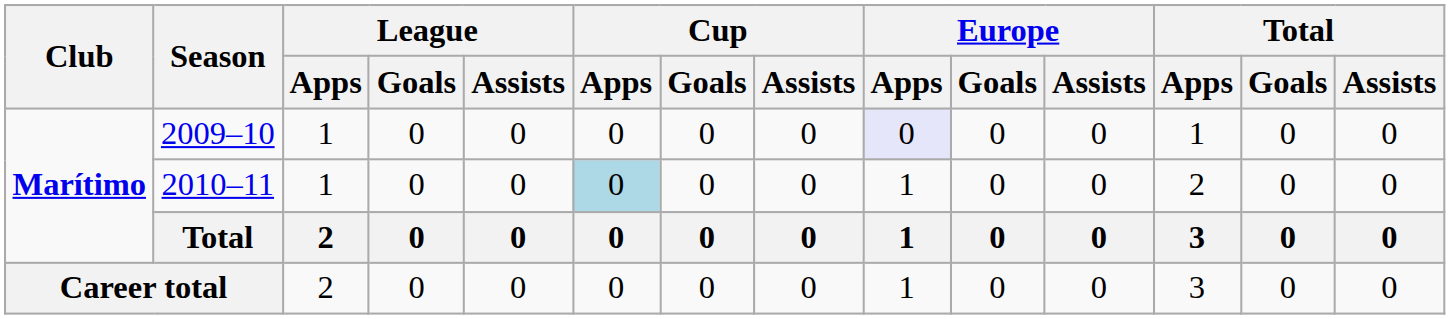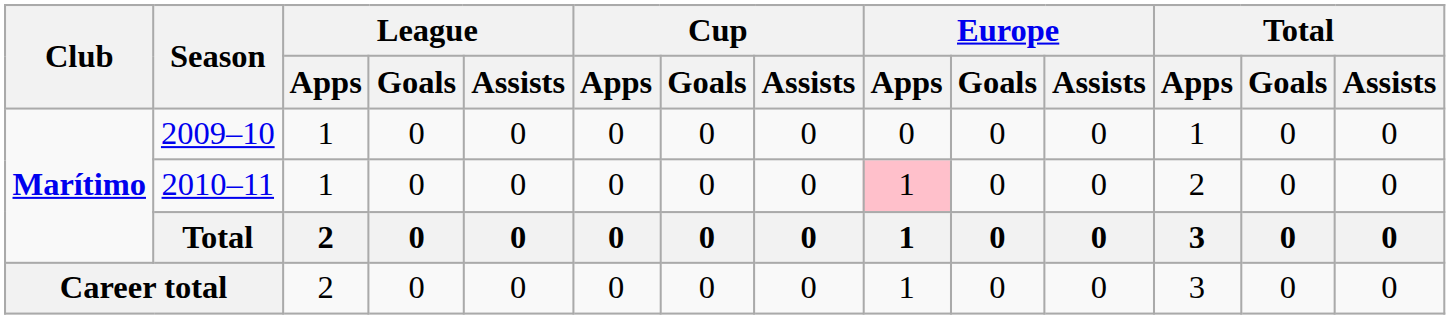(907, 133) lavender background -> (907, 133) no background
(616, 184) lightblue background -> (616, 184) no background
(907, 184) no background -> (907, 184) pink background
